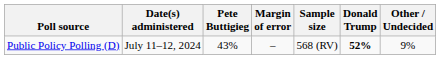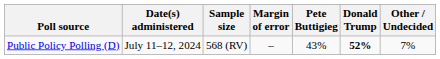columns swapped: (317, 20) <-> (228, 20)
(408, 45) 9% -> (408, 45) 7%
